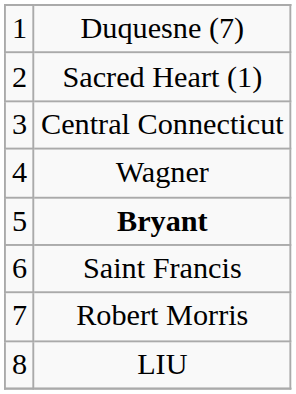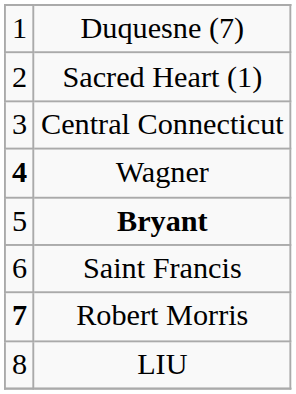(19, 172) normal -> (19, 172) bold
(19, 316) normal -> (19, 316) bold
